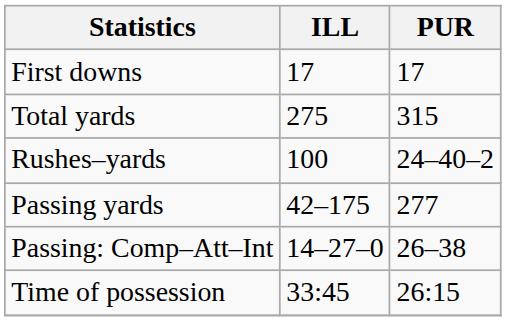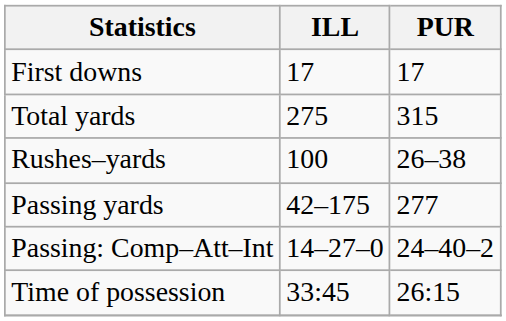(445, 159) 24–40–2 -> (431, 159) 26–38
(431, 248) 26–38 -> (445, 248) 24–40–2
